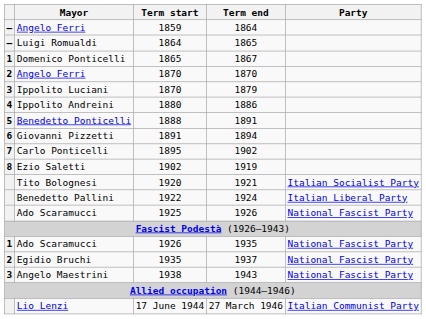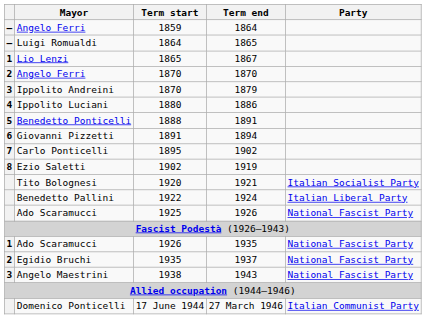(71, 58) Domenico Ponticelli -> (43, 58) Lio Lenzi
(63, 89) Ippolito Luciani -> (65, 89) Ippolito Andreini
(65, 105) Ippolito Andreini -> (63, 105) Ippolito Luciani
(43, 306) Lio Lenzi -> (71, 306) Domenico Ponticelli
